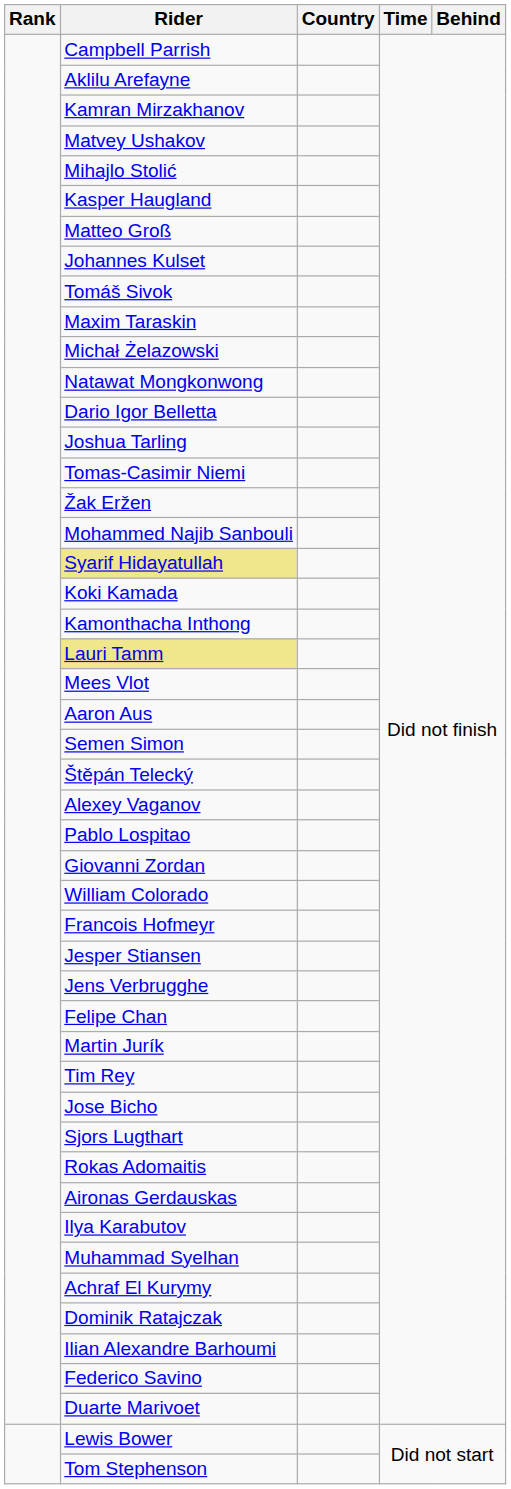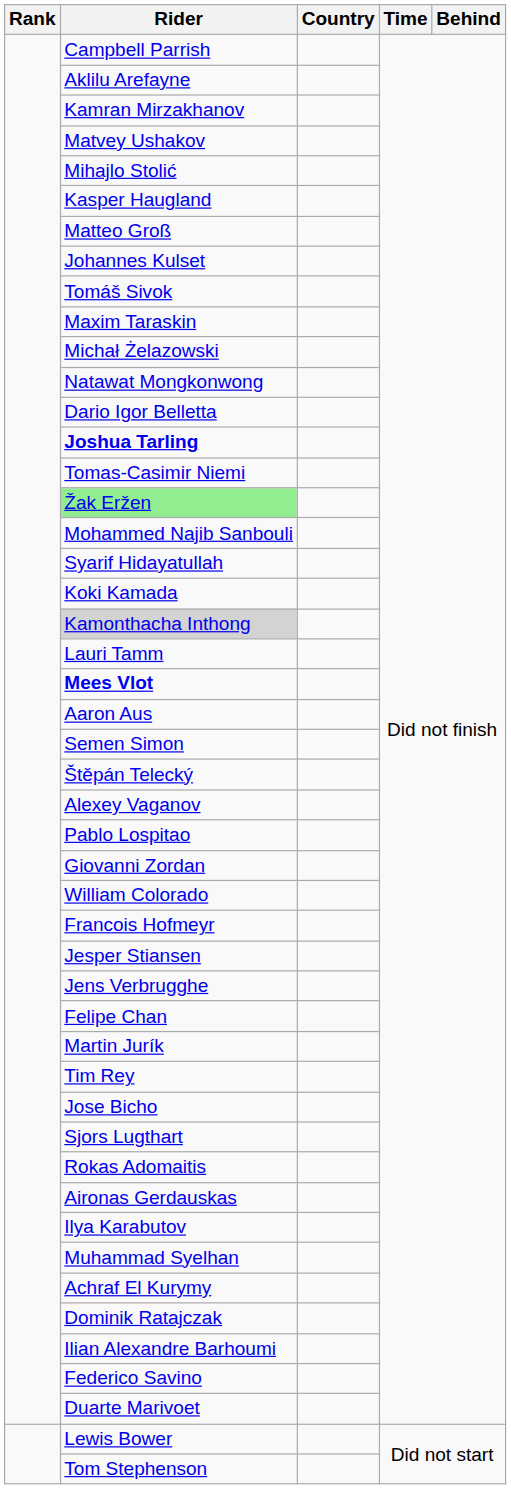(126, 442) normal -> (131, 442) bold
(108, 502) no background -> (108, 502) lightgreen background
(144, 563) khaki background -> (144, 563) no background
(157, 623) no background -> (157, 623) lightgrey background
(114, 653) khaki background -> (114, 653) no background
(107, 683) normal -> (109, 683) bold
